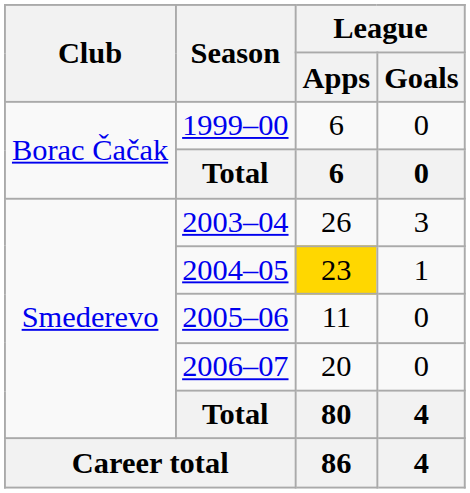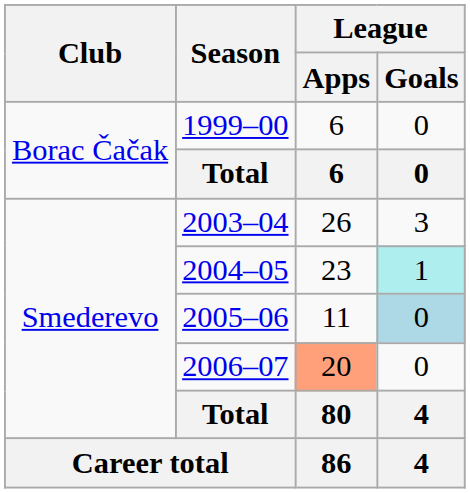(336, 269) gold background -> (336, 269) no background
(421, 269) no background -> (421, 269) paleturquoise background
(421, 317) no background -> (421, 317) lightblue background
(336, 366) no background -> (336, 366) lightsalmon background
